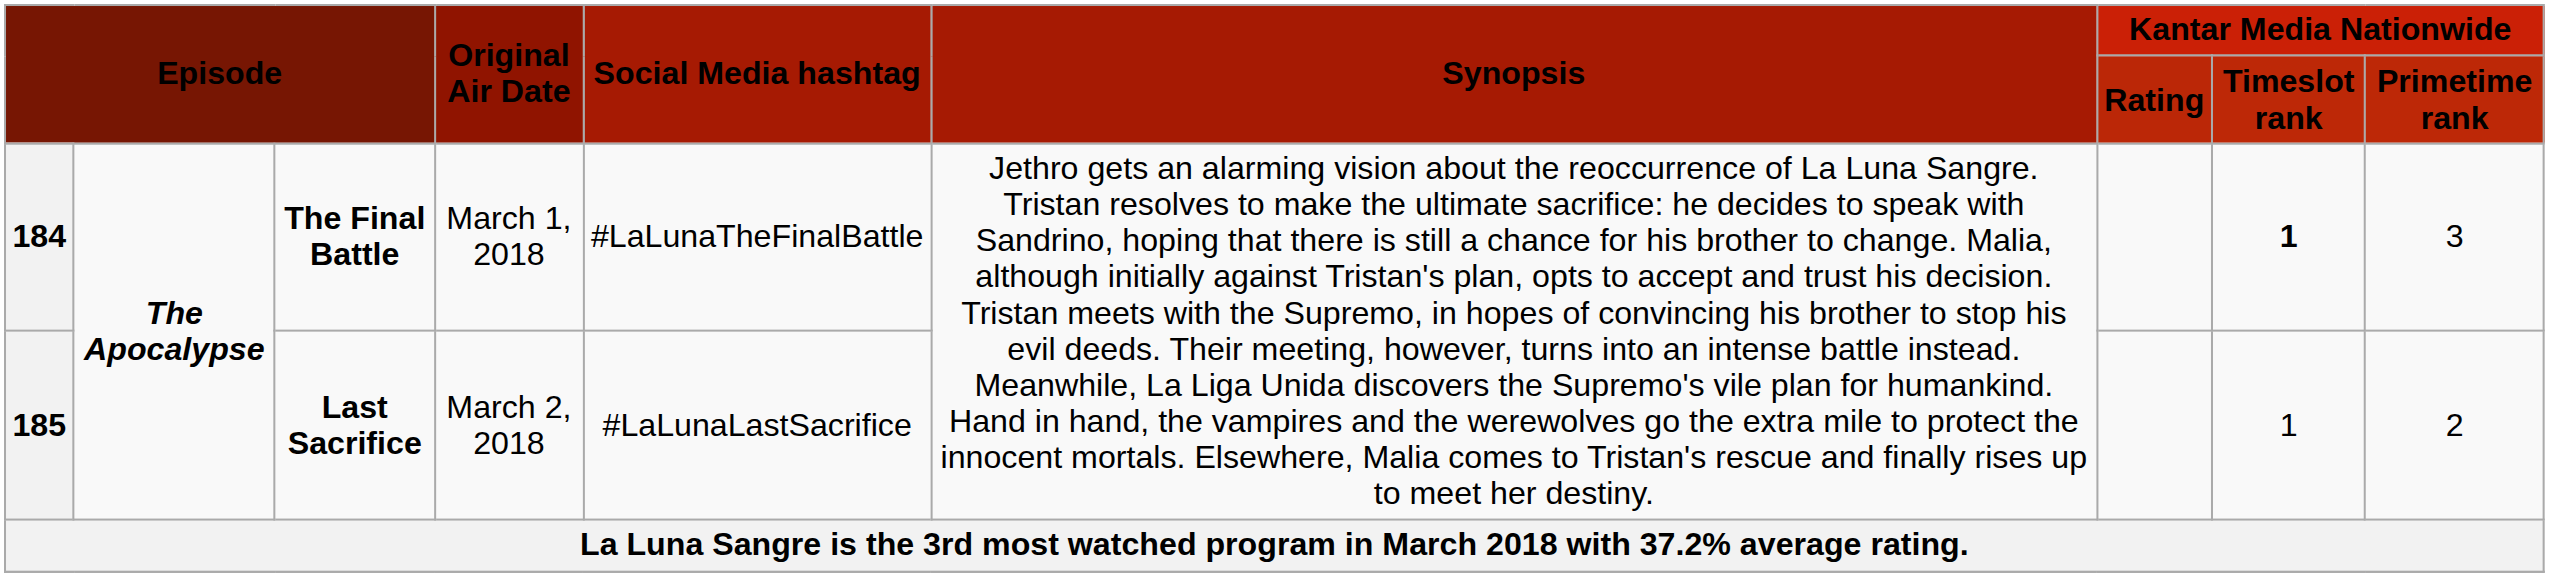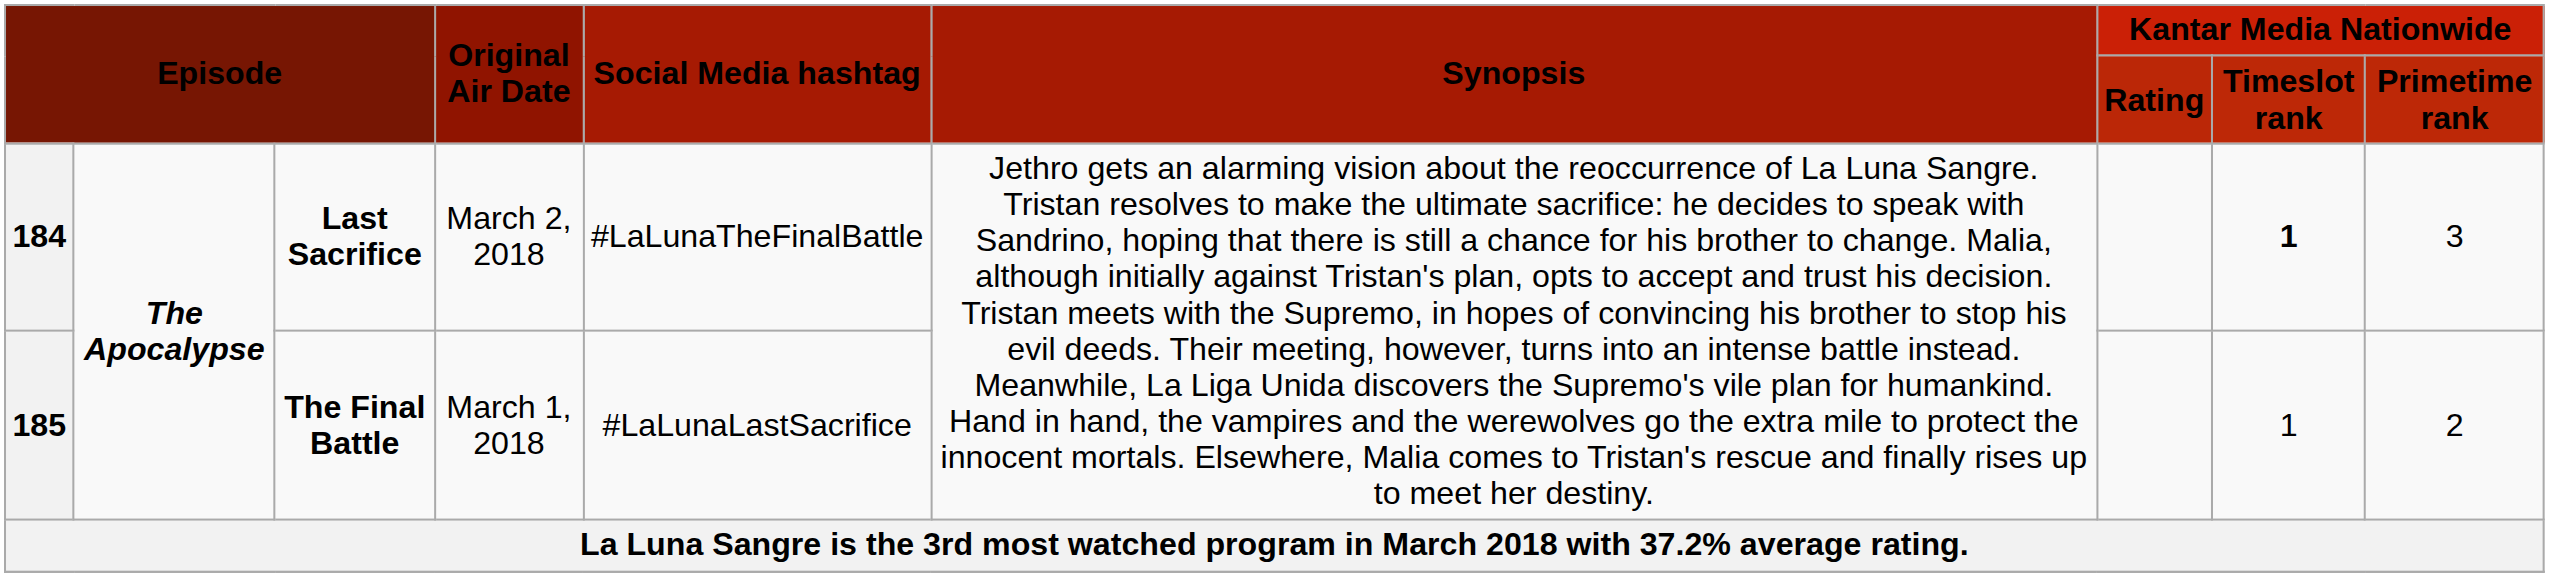(355, 236) The Final Battle -> (355, 236) Last Sacrifice
(509, 236) March 1, 2018 -> (509, 236) March 2, 2018
(355, 425) Last Sacrifice -> (355, 425) The Final Battle
(509, 425) March 2, 2018 -> (509, 425) March 1, 2018
